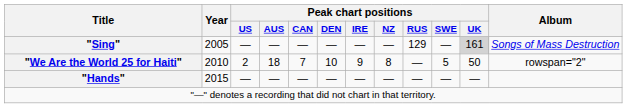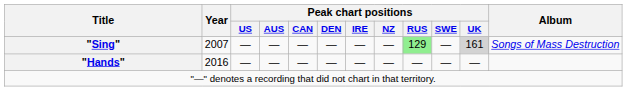(217, 45) 2005 -> (217, 45) 2007
(417, 45) no background -> (417, 45) lightgreen background
- row: (103, 62)
(217, 79) 2015 -> (217, 62) 2016
